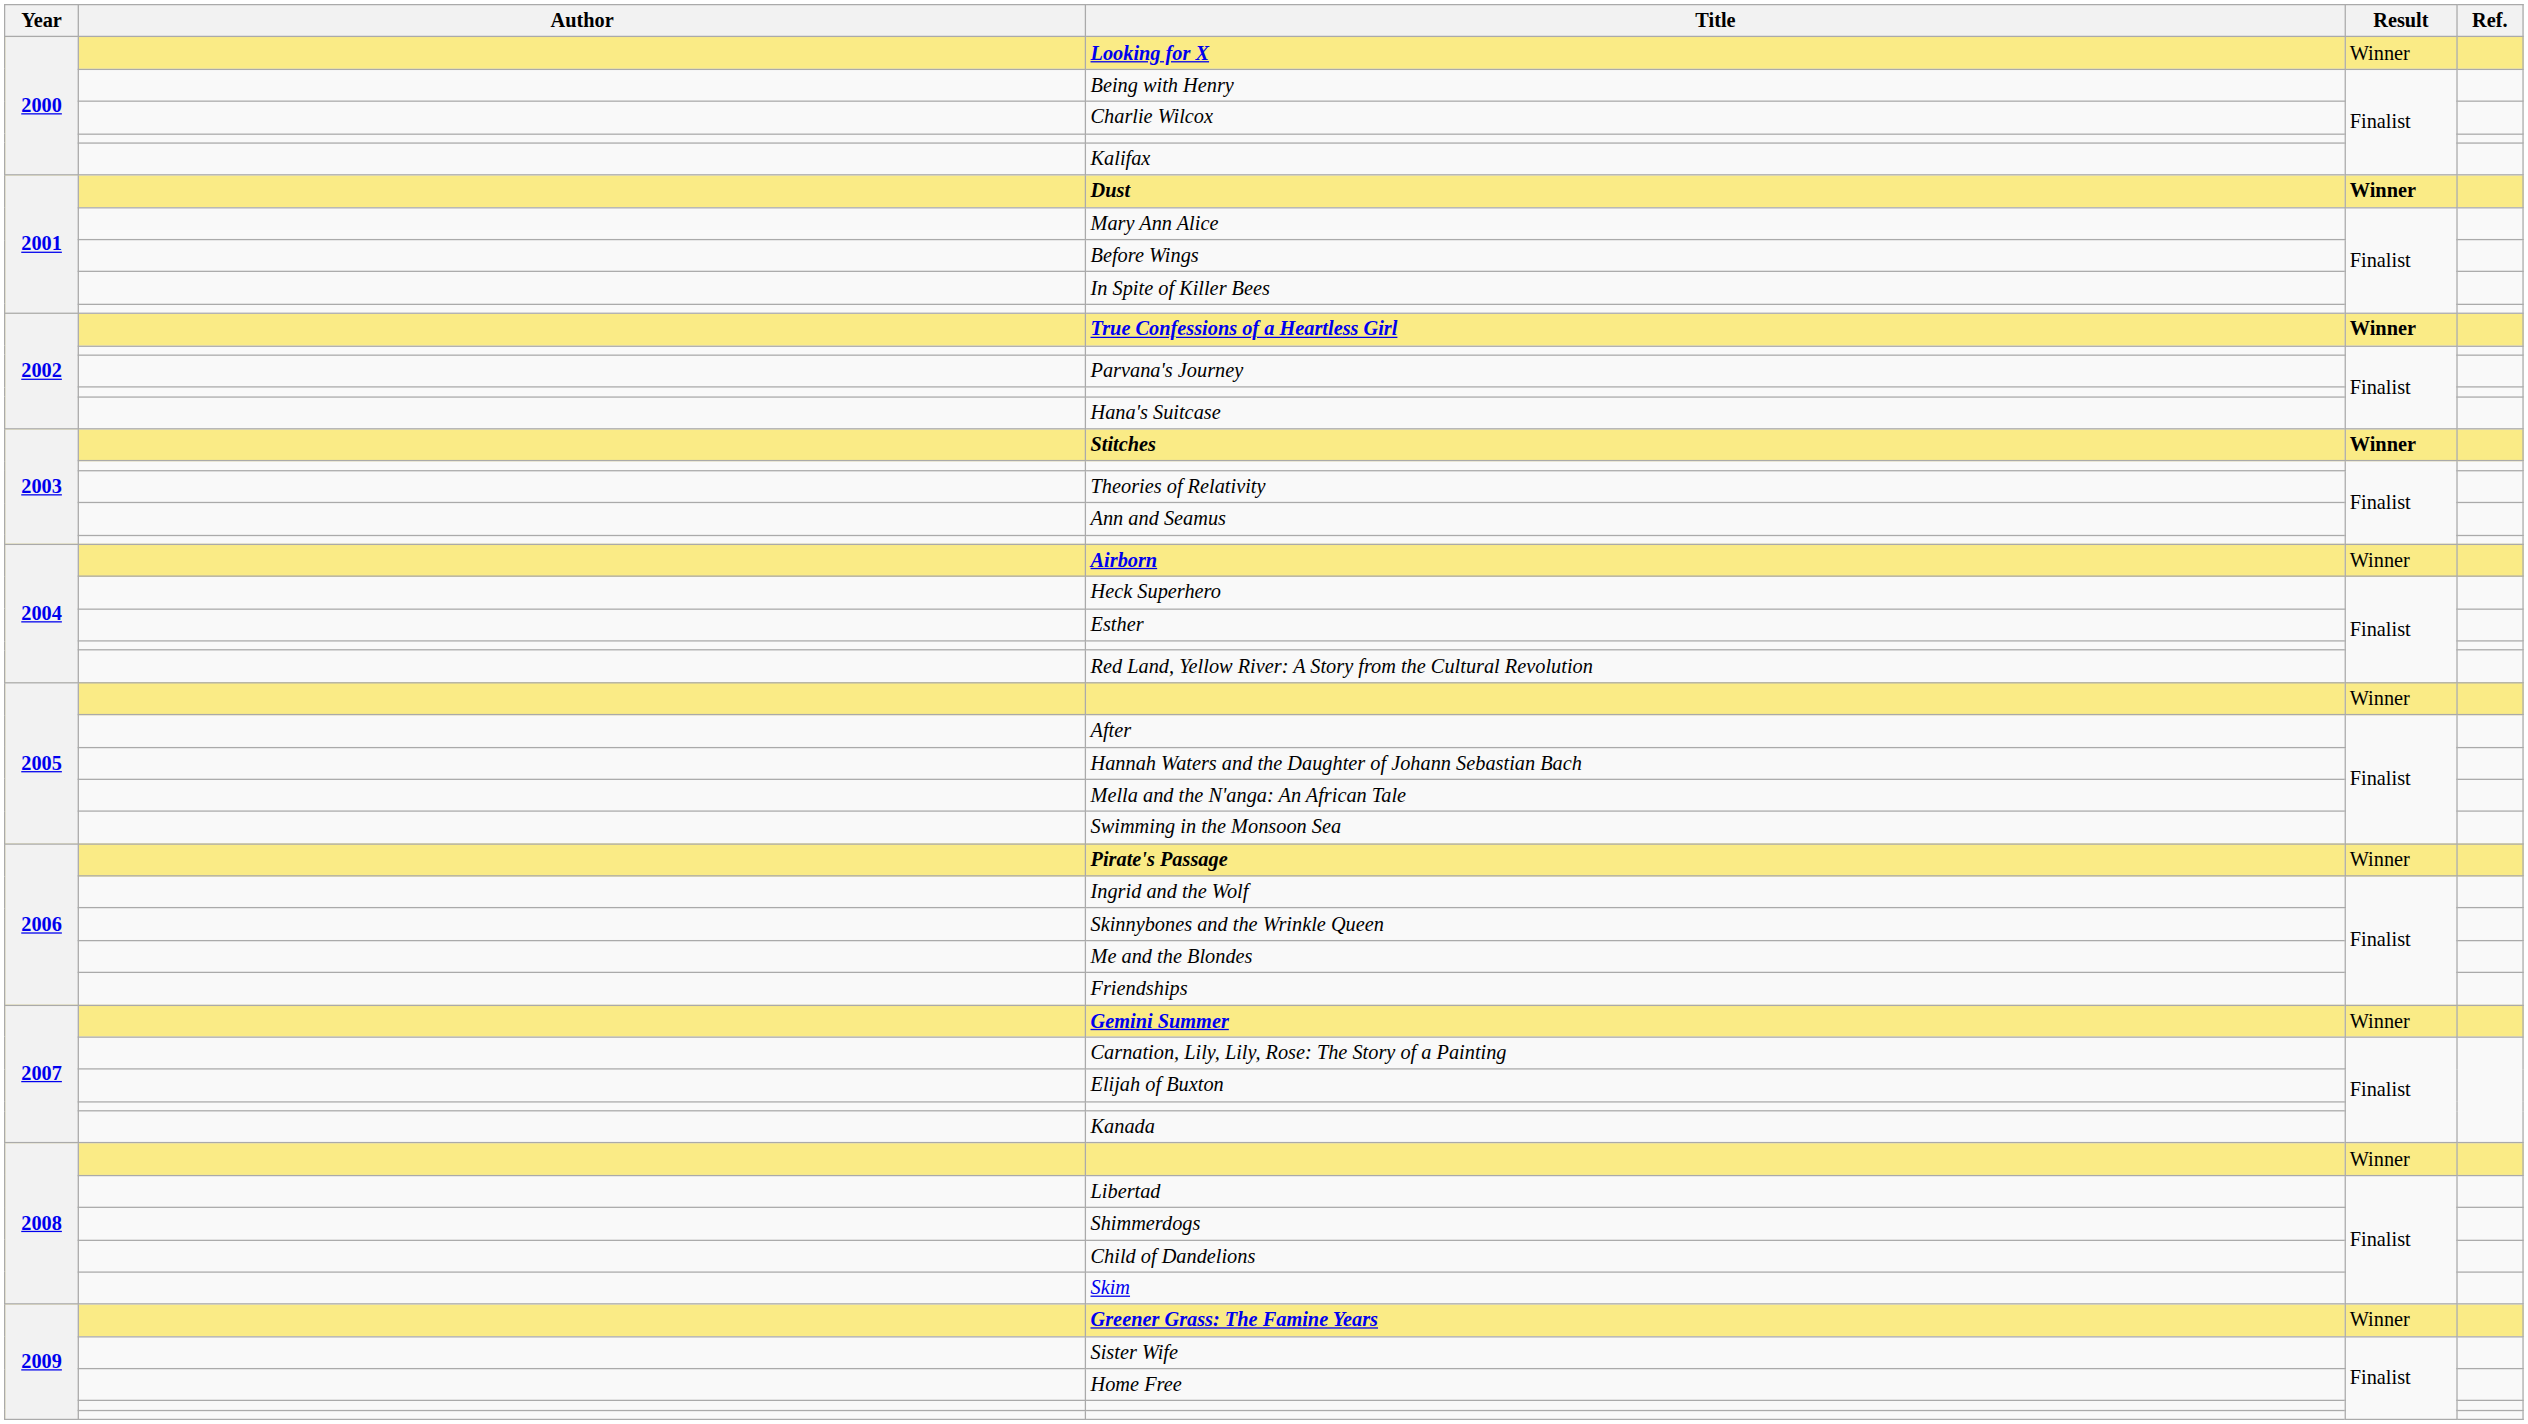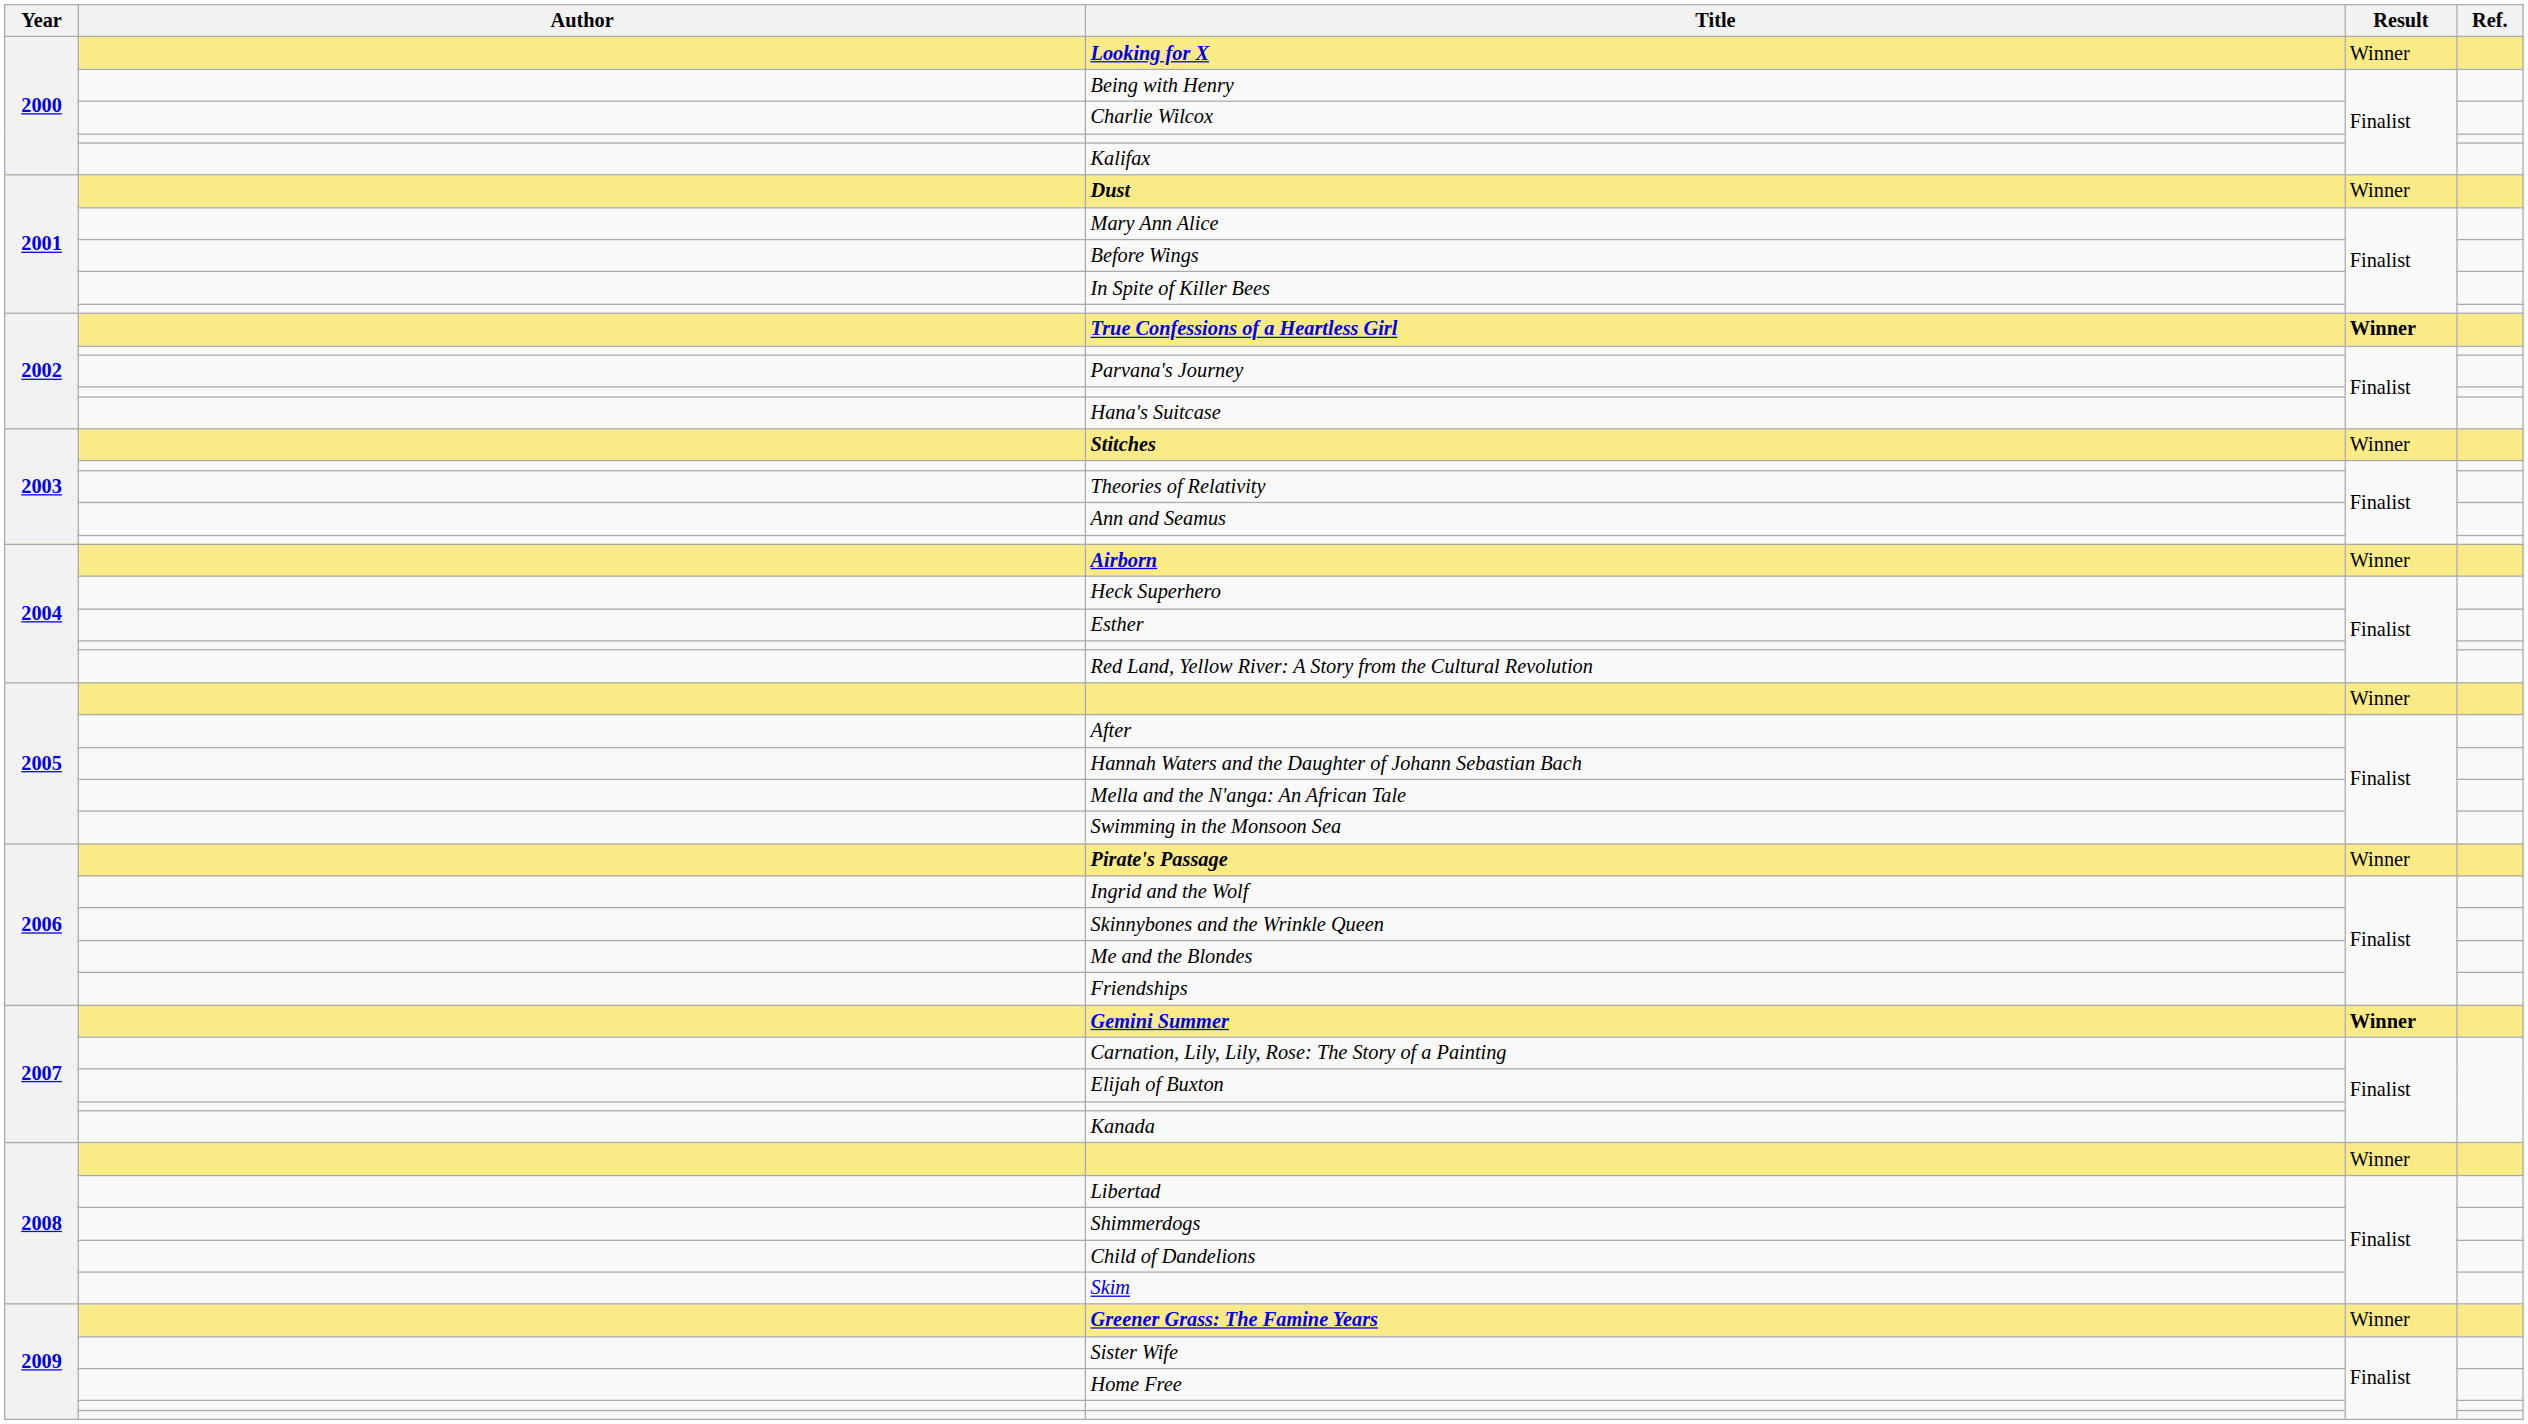(2383, 191) bold -> (2380, 191) normal
(2383, 444) bold -> (2380, 444) normal
(2380, 1020) normal -> (2383, 1020) bold
